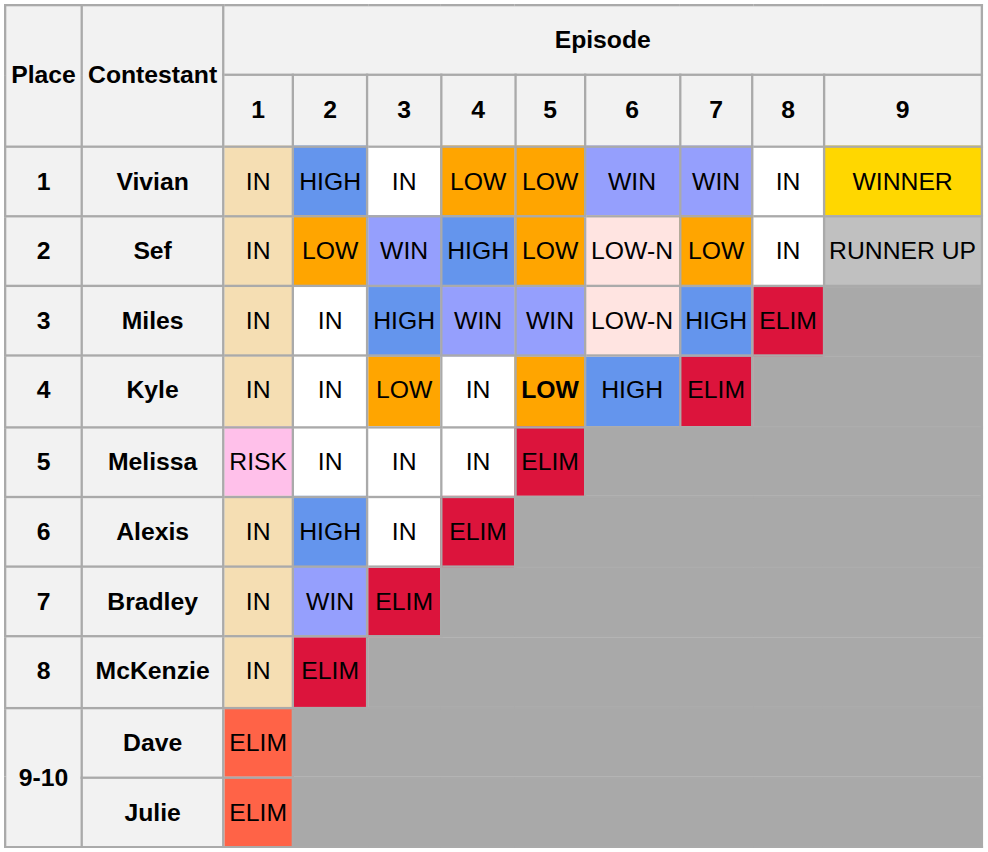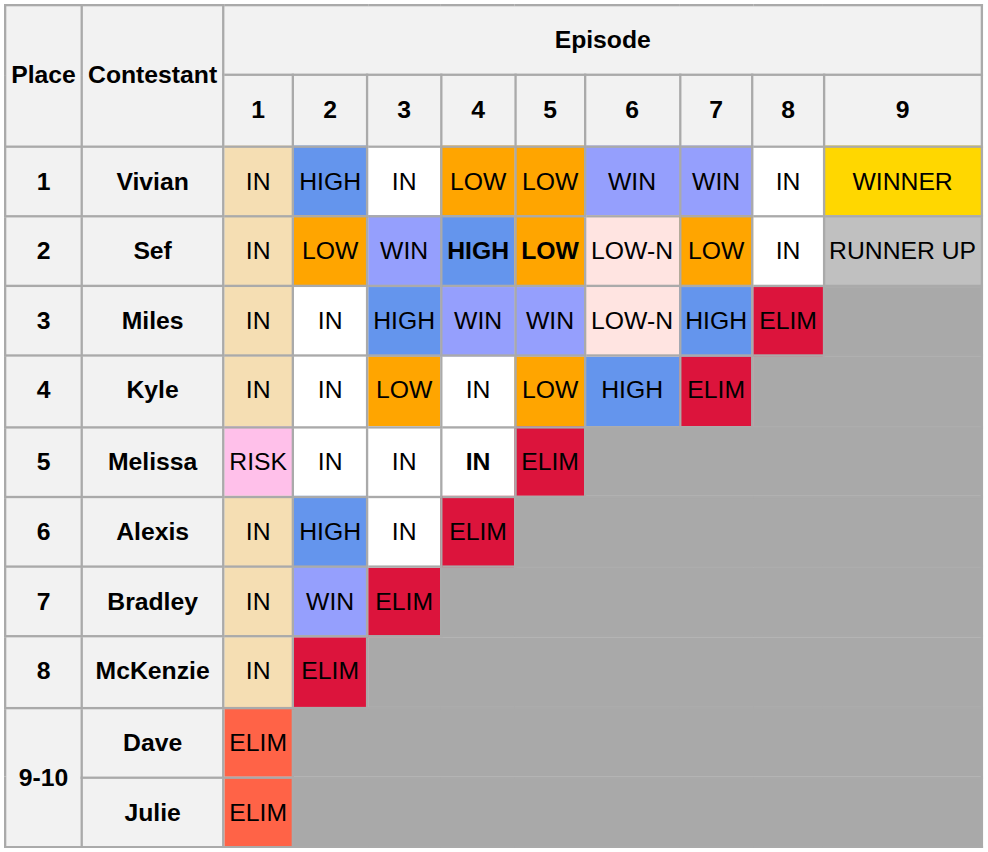(478, 249) normal -> (478, 249) bold
(550, 249) normal -> (550, 249) bold
(550, 390) bold -> (550, 390) normal
(478, 460) normal -> (478, 460) bold
